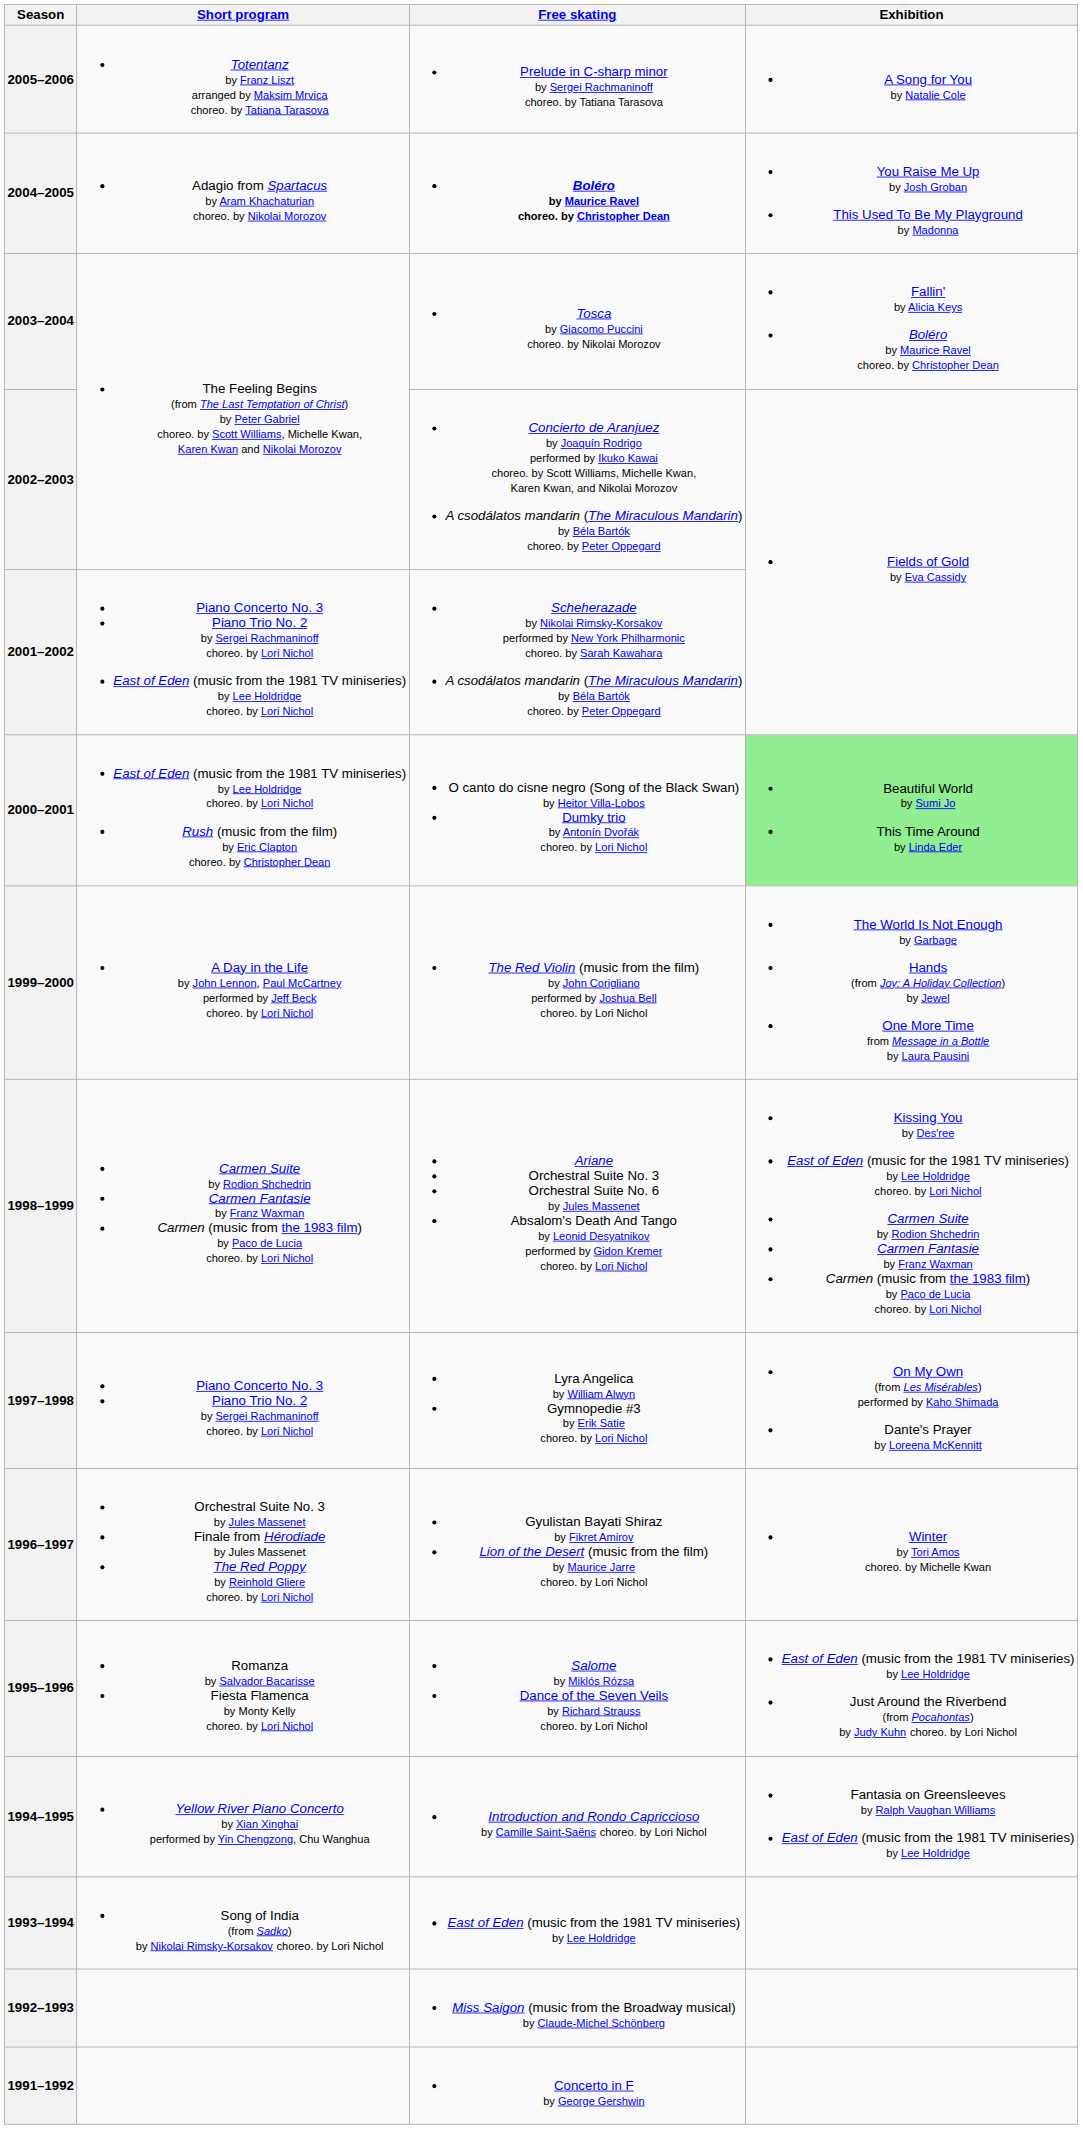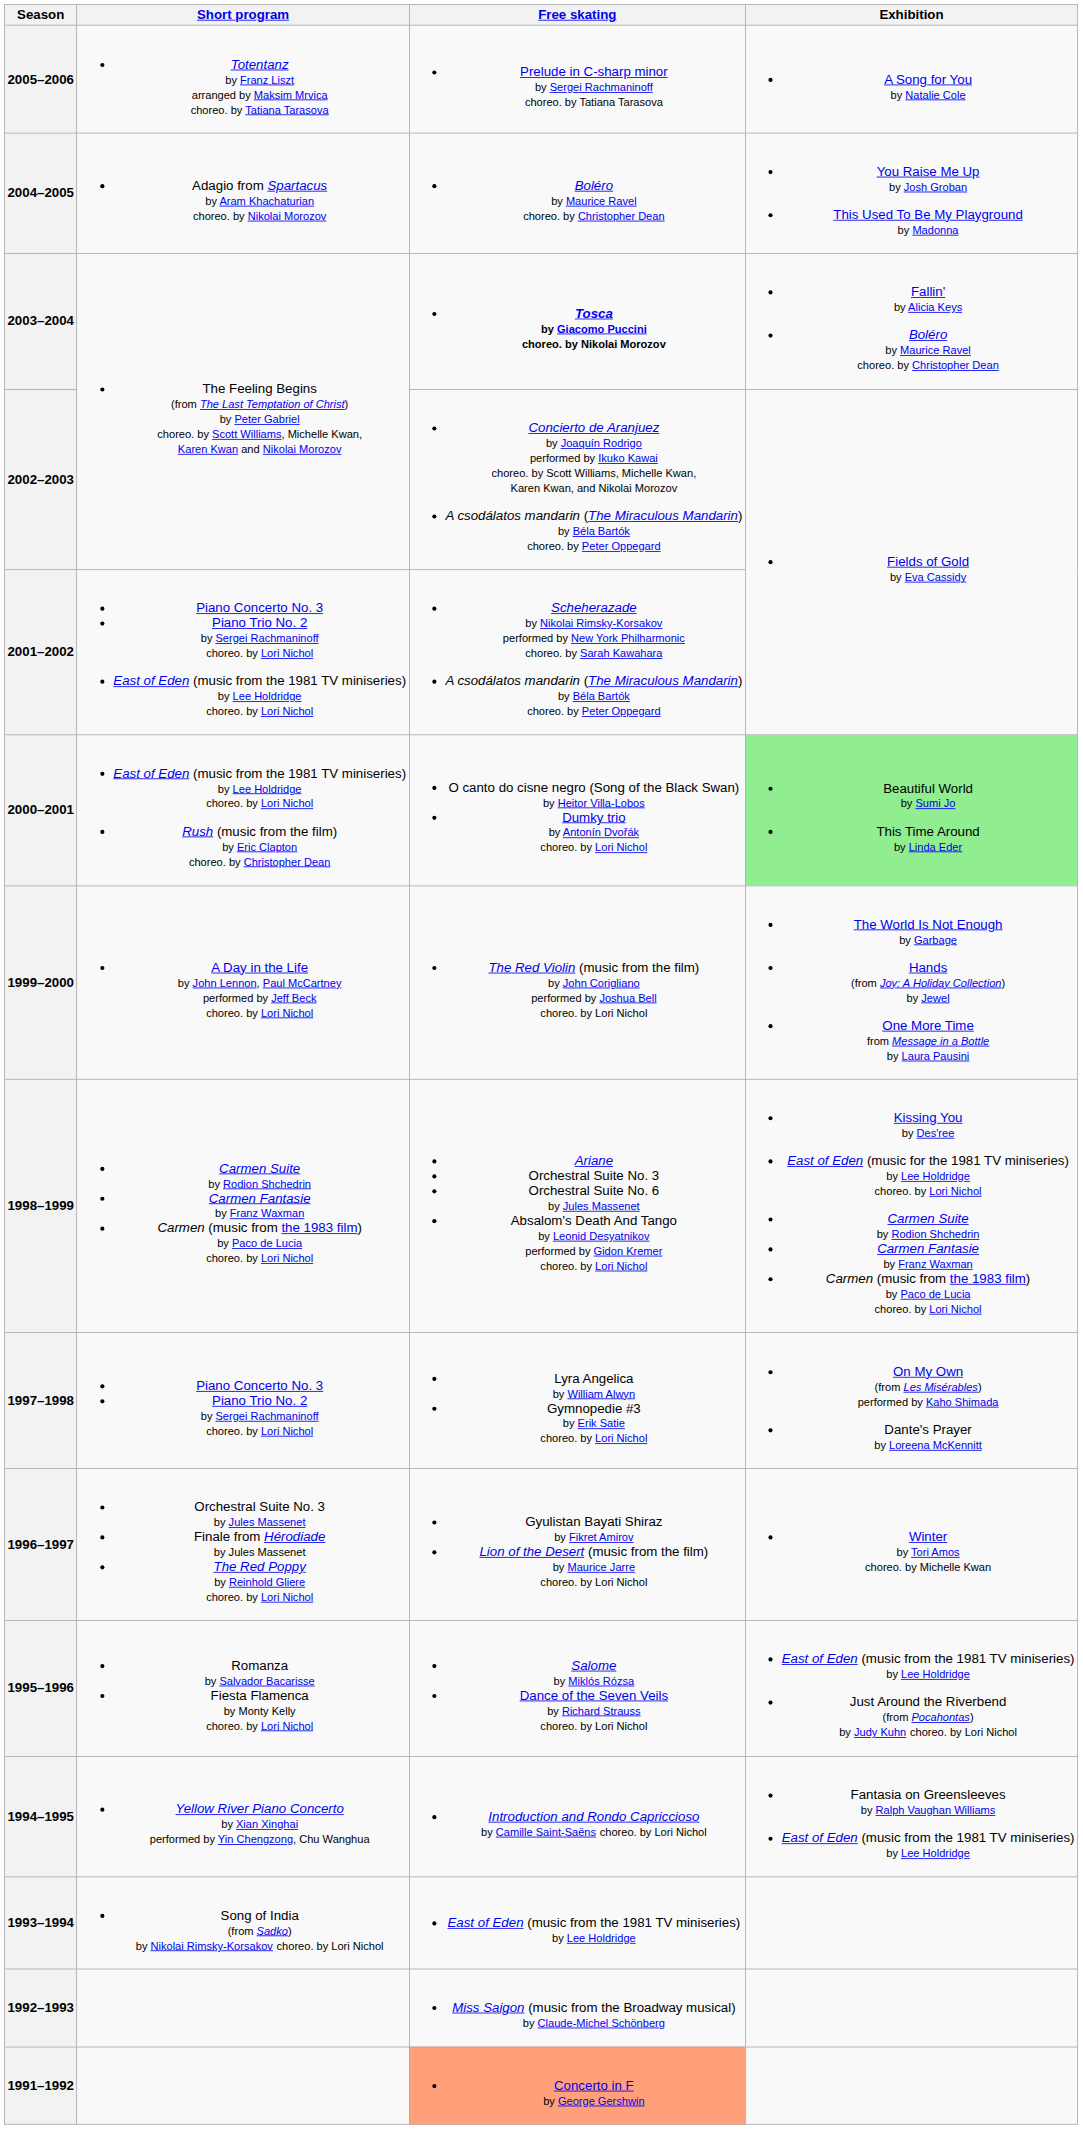(577, 201) bold -> (577, 201) normal
(577, 329) normal -> (577, 329) bold
(577, 2093) no background -> (577, 2093) lightsalmon background
